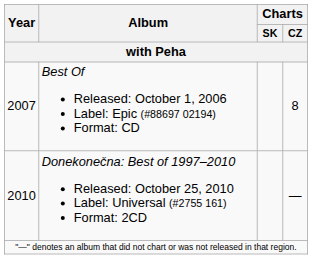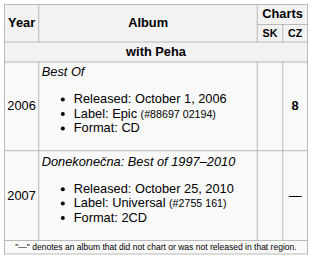(22, 106) 2007 -> (22, 106) 2006
(295, 106) normal -> (295, 106) bold
(22, 195) 2010 -> (22, 195) 2007
